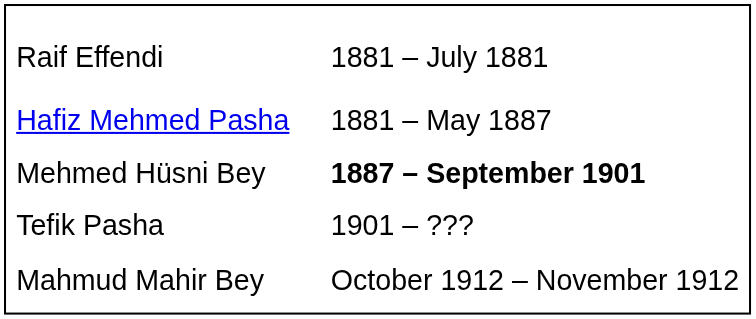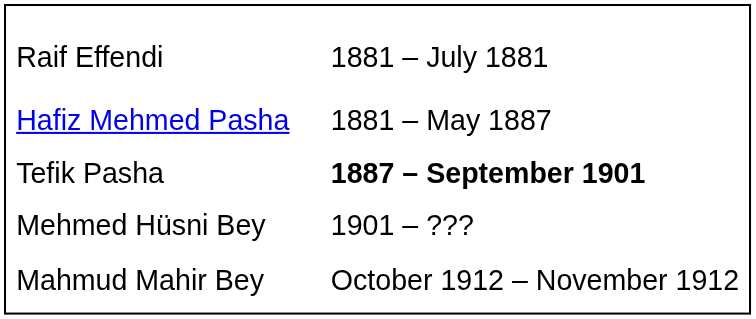(141, 173) Mehmed Hüsni Bey -> (90, 173) Tefik Pasha
(90, 226) Tefik Pasha -> (141, 226) Mehmed Hüsni Bey
